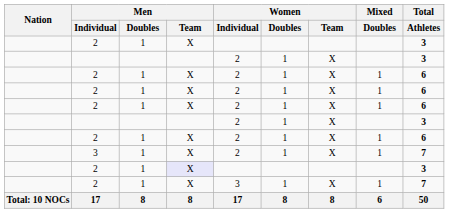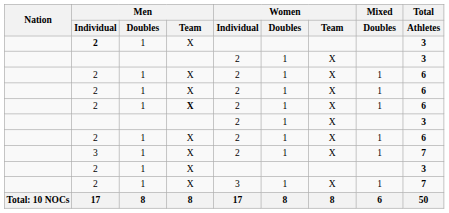(95, 44) normal -> (95, 44) bold
(190, 106) normal -> (190, 106) bold
(190, 169) lavender background -> (190, 169) no background
